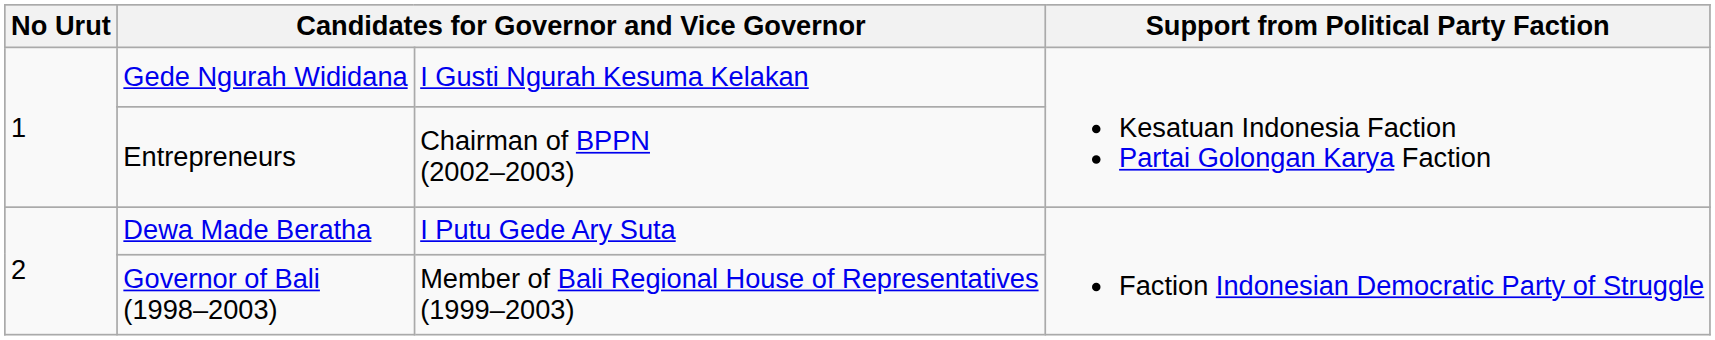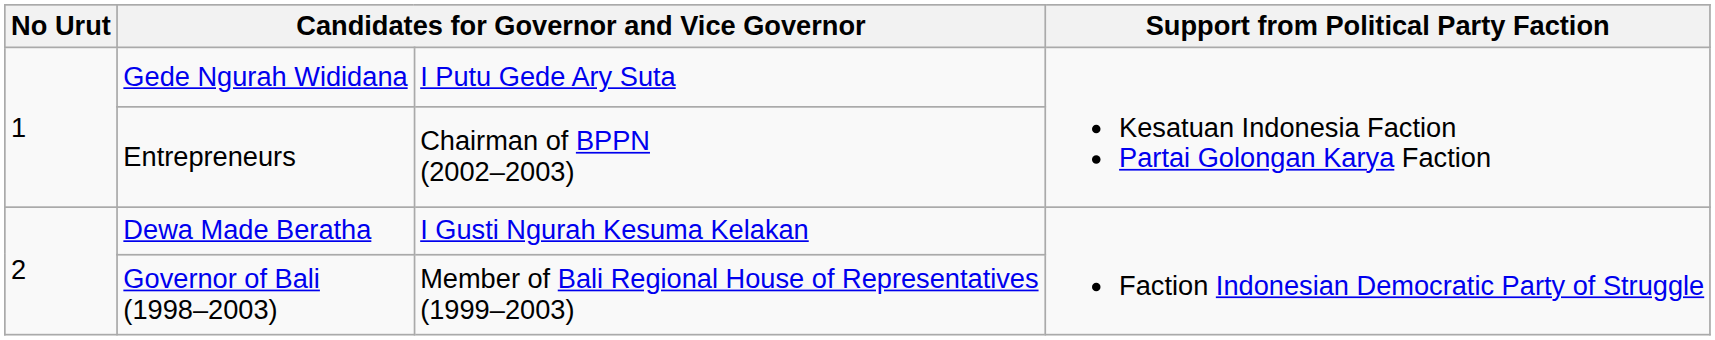(614, 76) I Gusti Ngurah Kesuma Kelakan -> (548, 76) I Putu Gede Ary Suta
(548, 230) I Putu Gede Ary Suta -> (614, 230) I Gusti Ngurah Kesuma Kelakan
